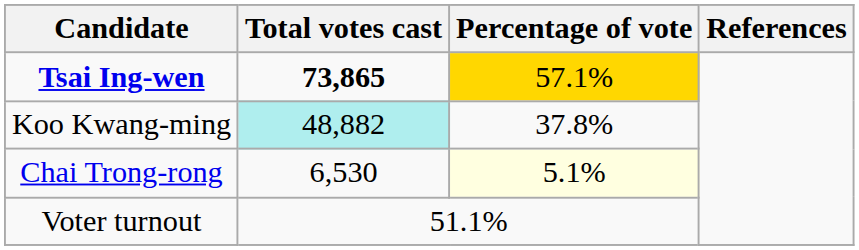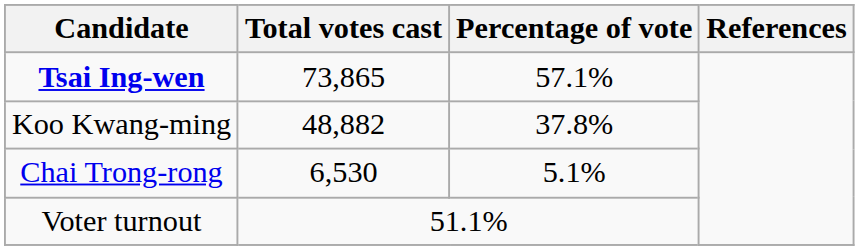(344, 76) bold -> (344, 76) normal
(574, 76) gold background -> (574, 76) no background
(344, 124) paleturquoise background -> (344, 124) no background
(574, 172) lightyellow background -> (574, 172) no background
